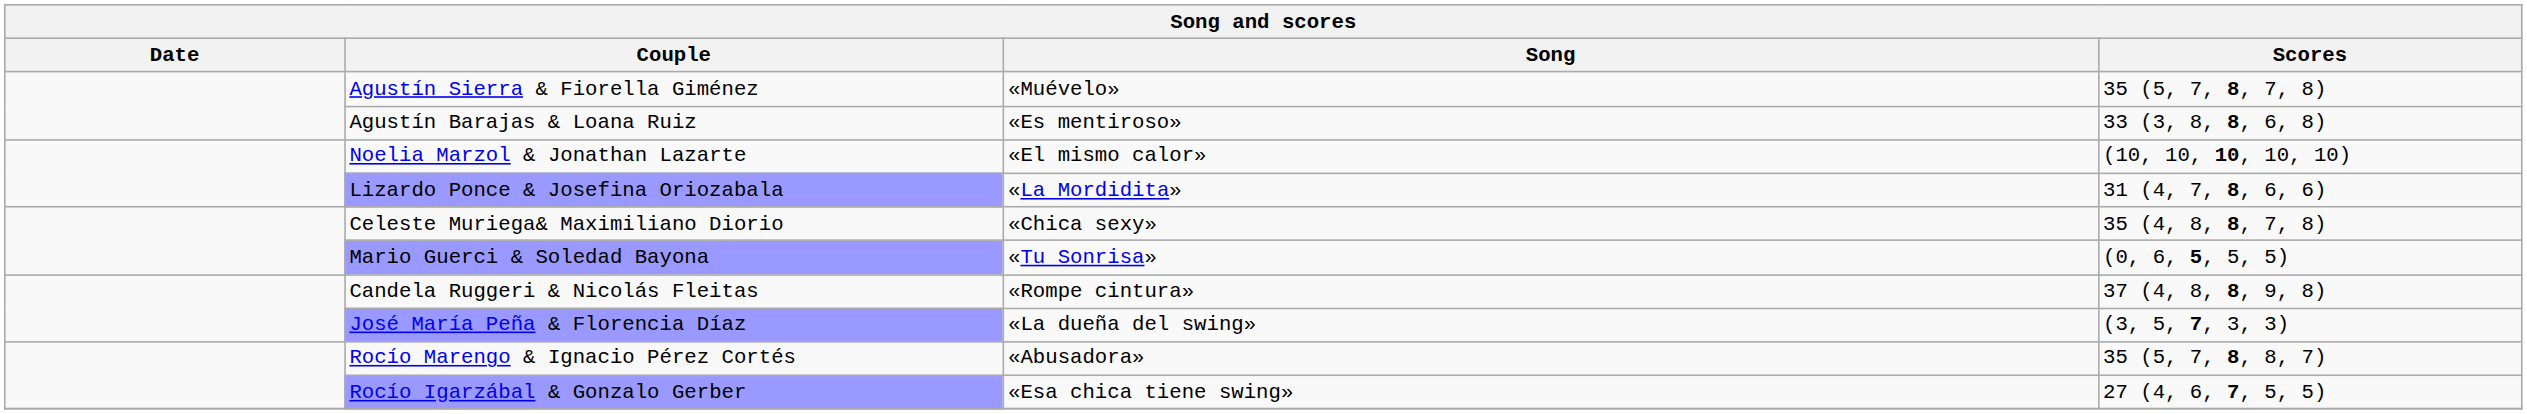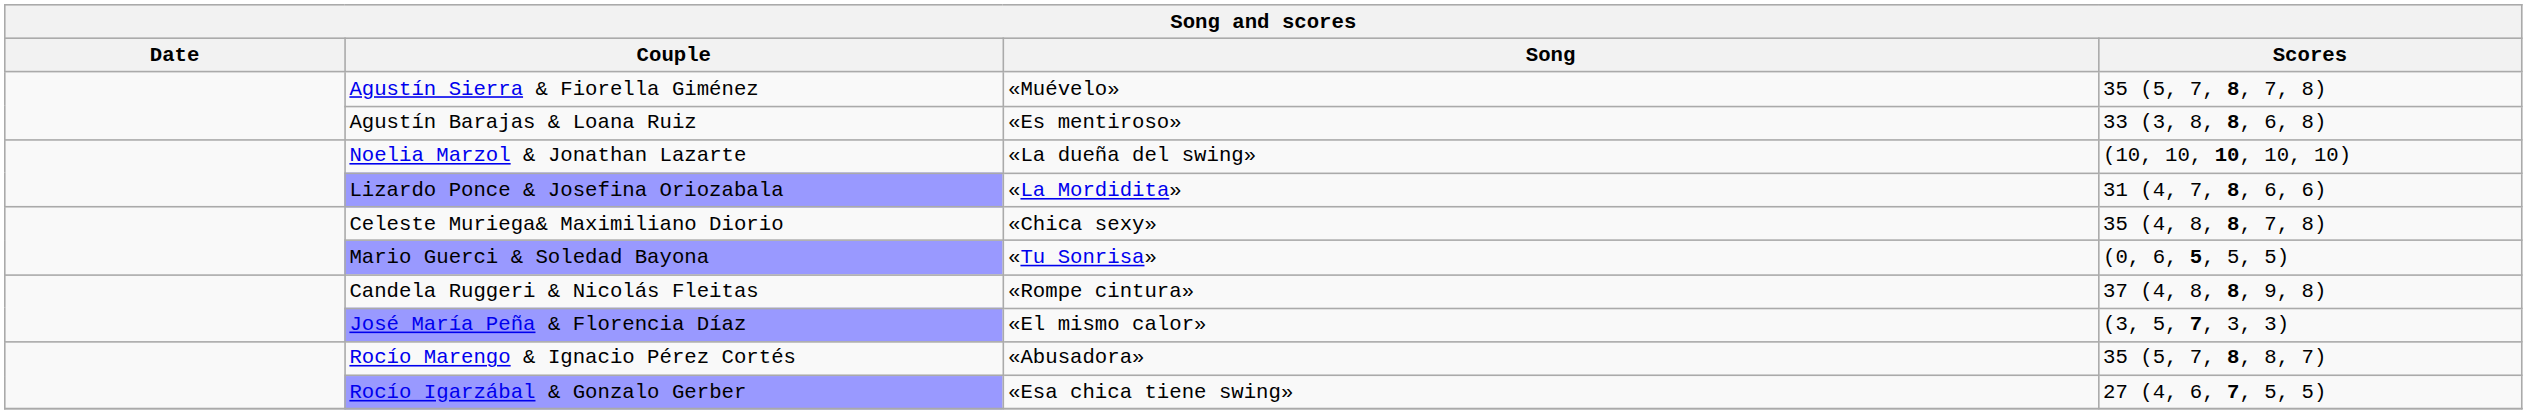(1107, 156) «El mismo calor» -> (1132, 156) «La dueña del swing»
(1132, 325) «La dueña del swing» -> (1107, 325) «El mismo calor»
